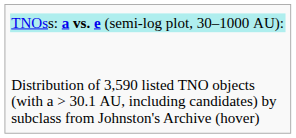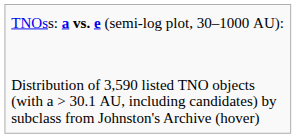(148, 23) paleturquoise background -> (148, 23) no background
